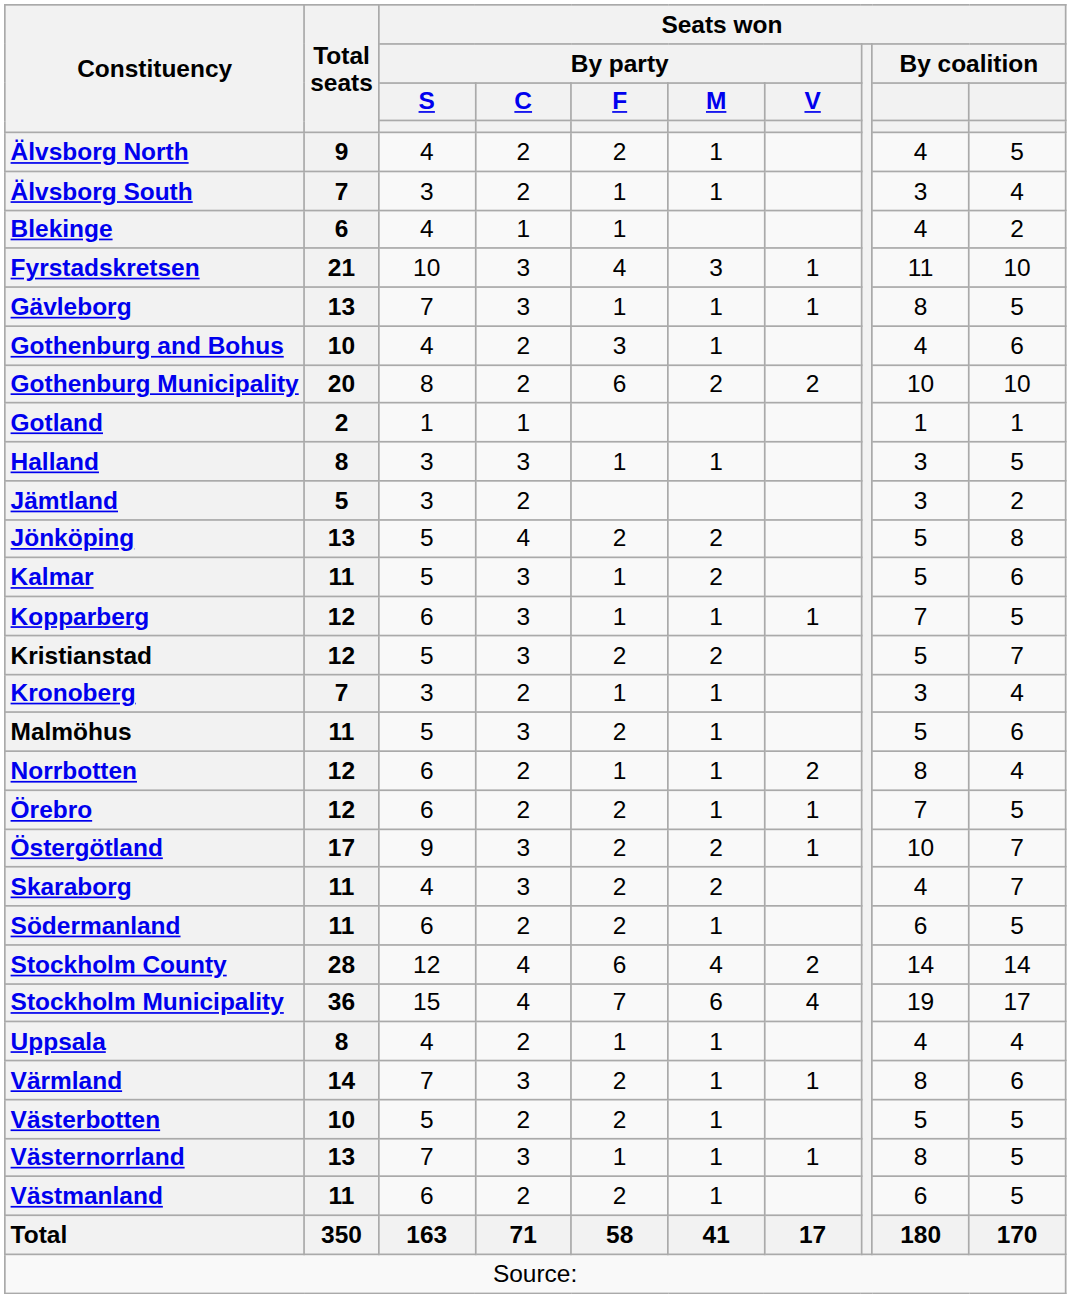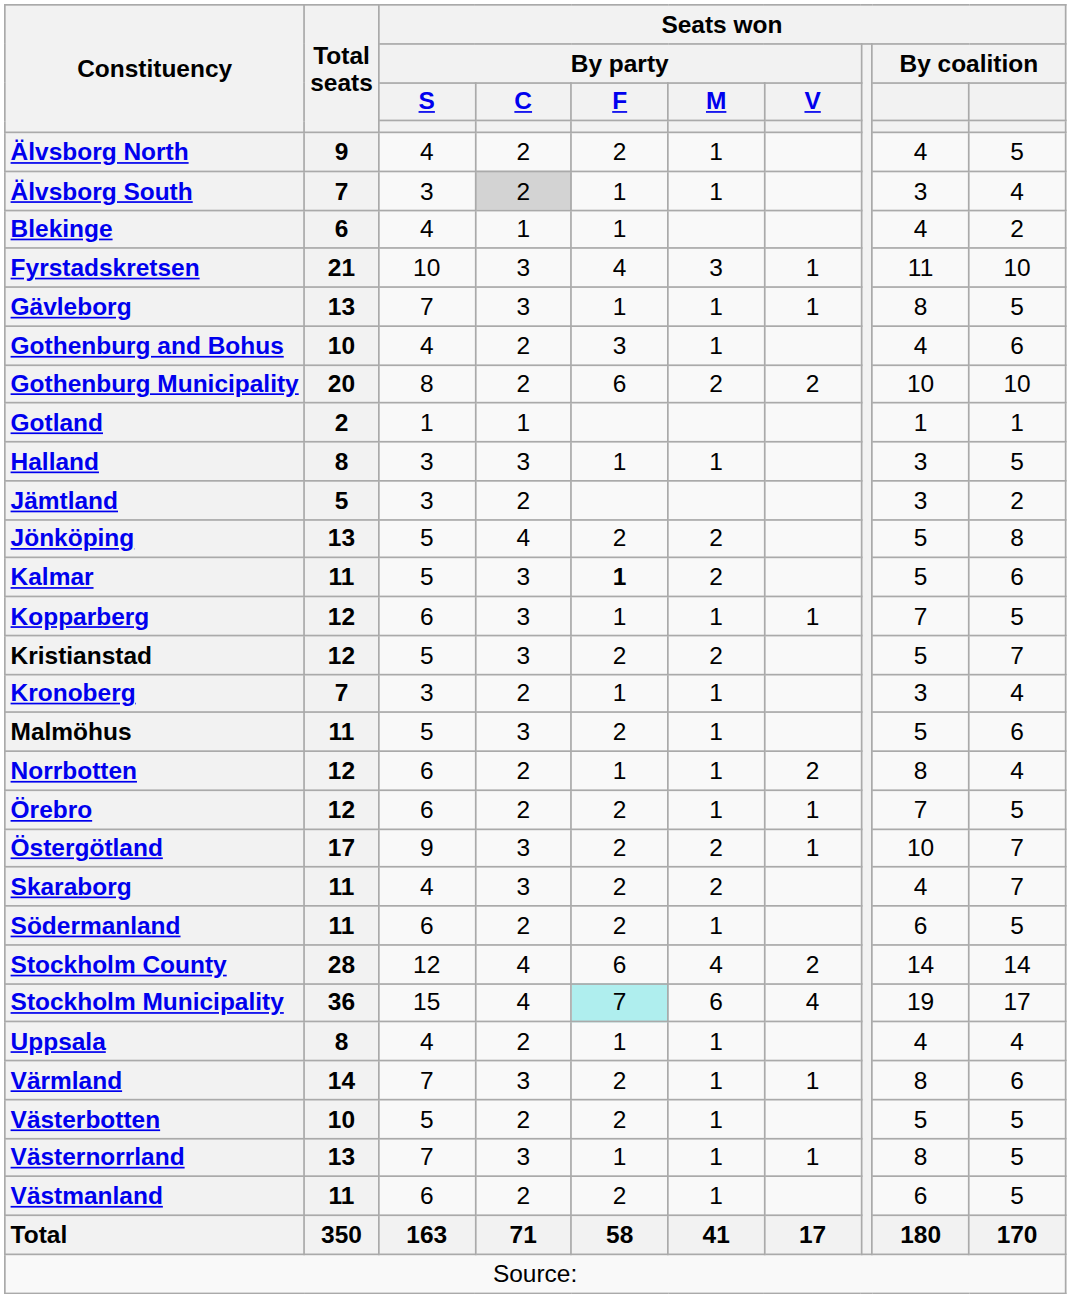(523, 191) no background -> (523, 191) lightgrey background
(620, 578) normal -> (620, 578) bold
(620, 1003) no background -> (620, 1003) paleturquoise background
